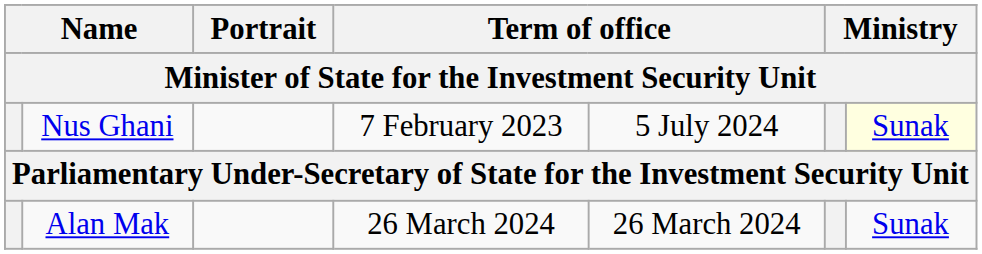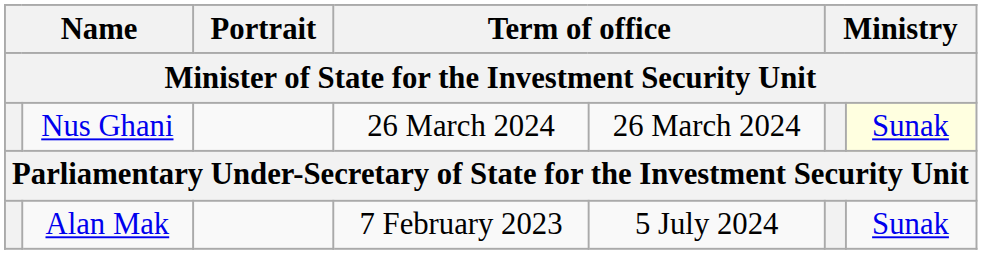(461, 126) 7 February 2023 -> (461, 126) 26 March 2024
(707, 126) 5 July 2024 -> (707, 126) 26 March 2024
(461, 223) 26 March 2024 -> (461, 223) 7 February 2023
(707, 223) 26 March 2024 -> (707, 223) 5 July 2024
